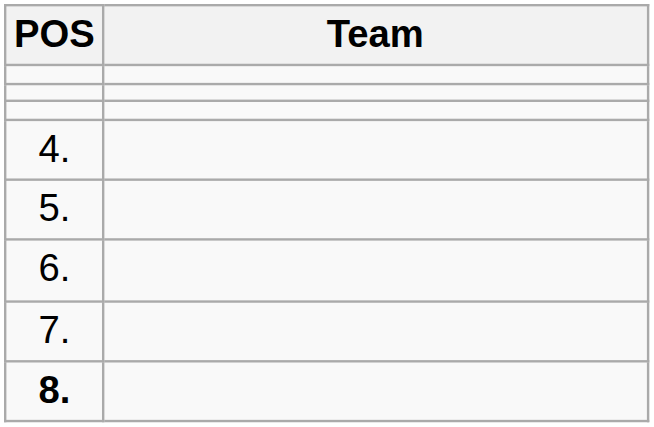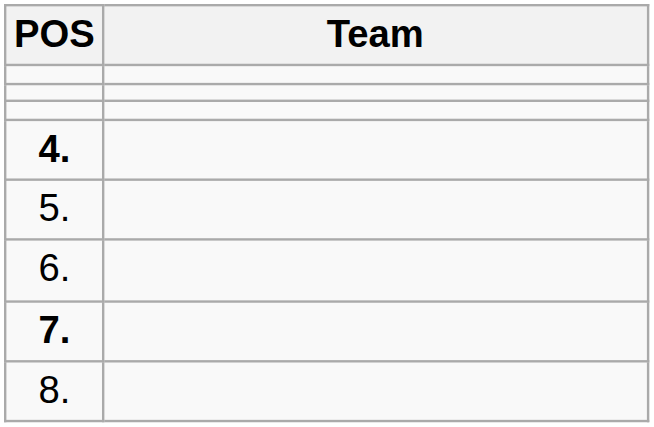(54, 148) normal -> (54, 148) bold
(54, 330) normal -> (54, 330) bold
(54, 390) bold -> (54, 390) normal
